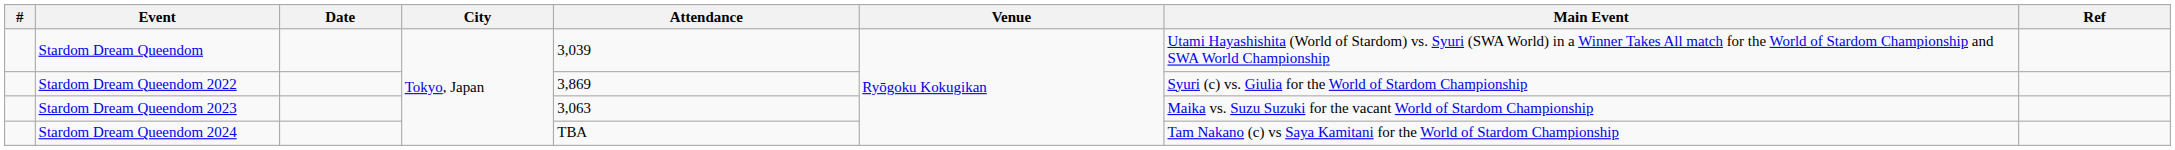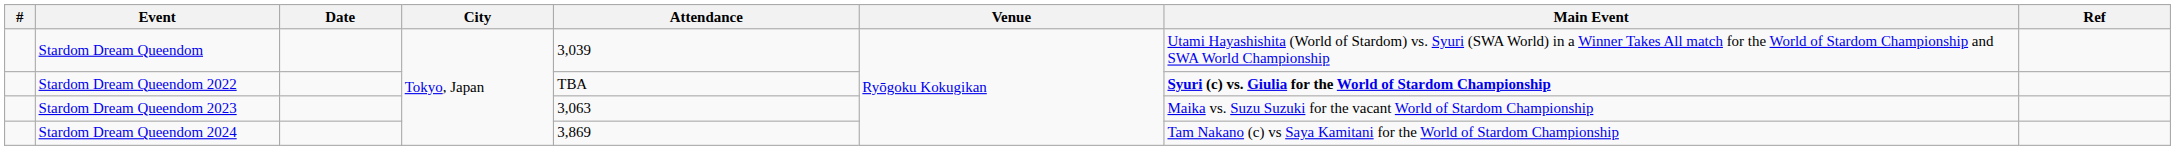(574, 83) 3,869 -> (572, 83) TBA
(1347, 83) normal -> (1359, 83) bold
(572, 132) TBA -> (574, 132) 3,869
